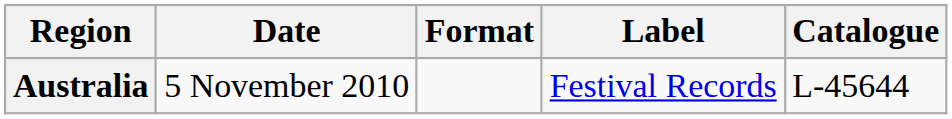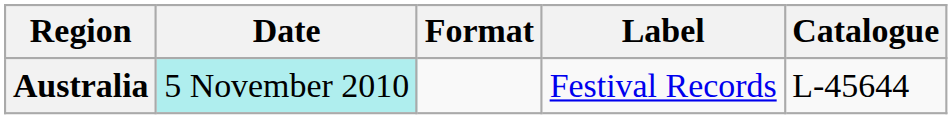(287, 85) no background -> (287, 85) paleturquoise background
